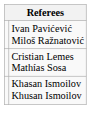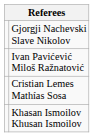+ row: (49, 34)
